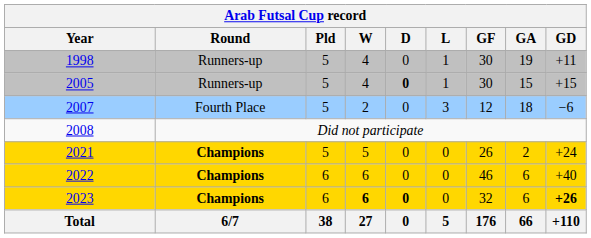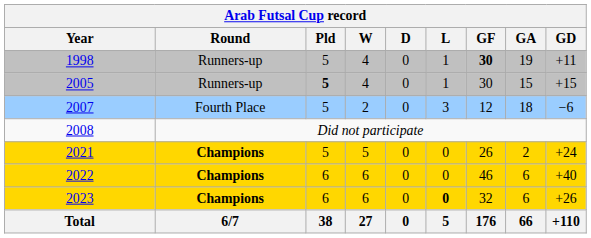(486, 61) normal -> (486, 61) bold
(325, 84) normal -> (325, 84) bold
(406, 84) bold -> (406, 84) normal
(366, 198) bold -> (366, 198) normal
(406, 198) bold -> (406, 198) normal
(446, 198) normal -> (446, 198) bold
(566, 198) bold -> (566, 198) normal
